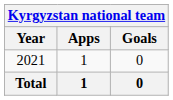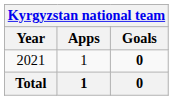(139, 60) normal -> (139, 60) bold
